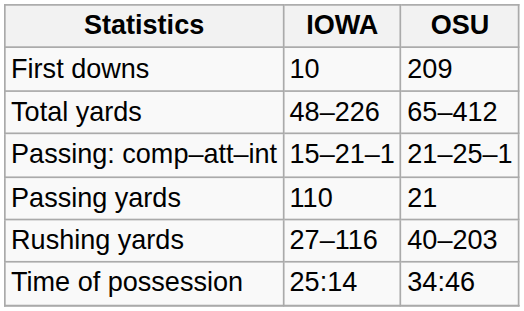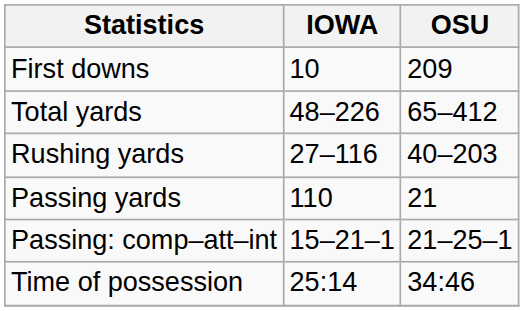rows swapped: (98, 240) <-> (144, 154)
